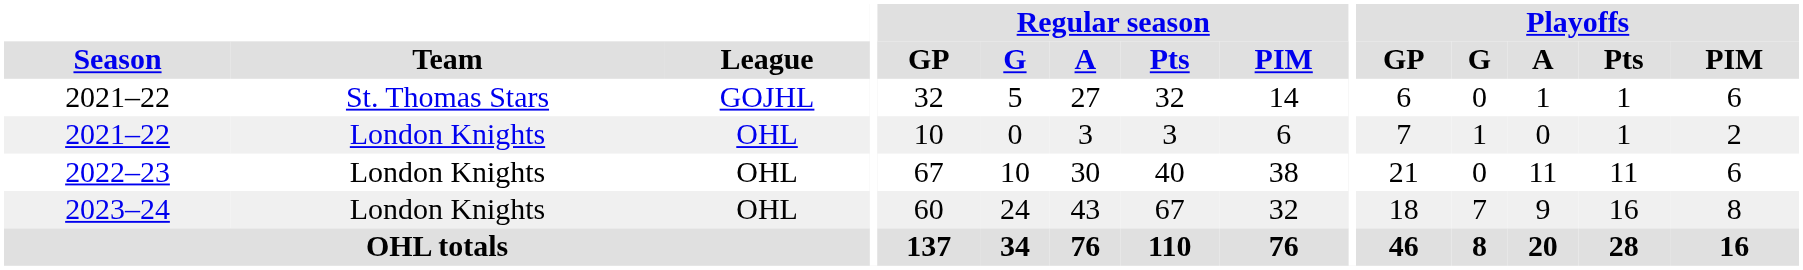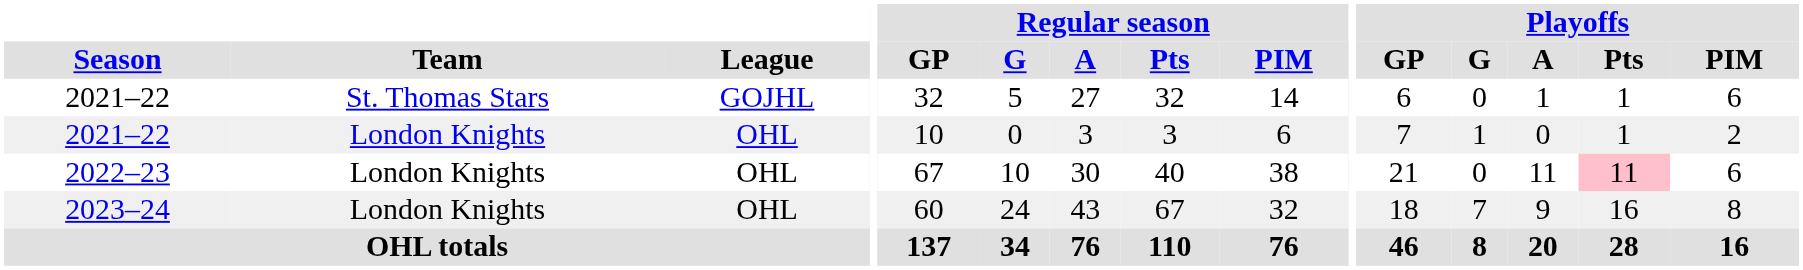(1624, 171) no background -> (1624, 171) pink background
